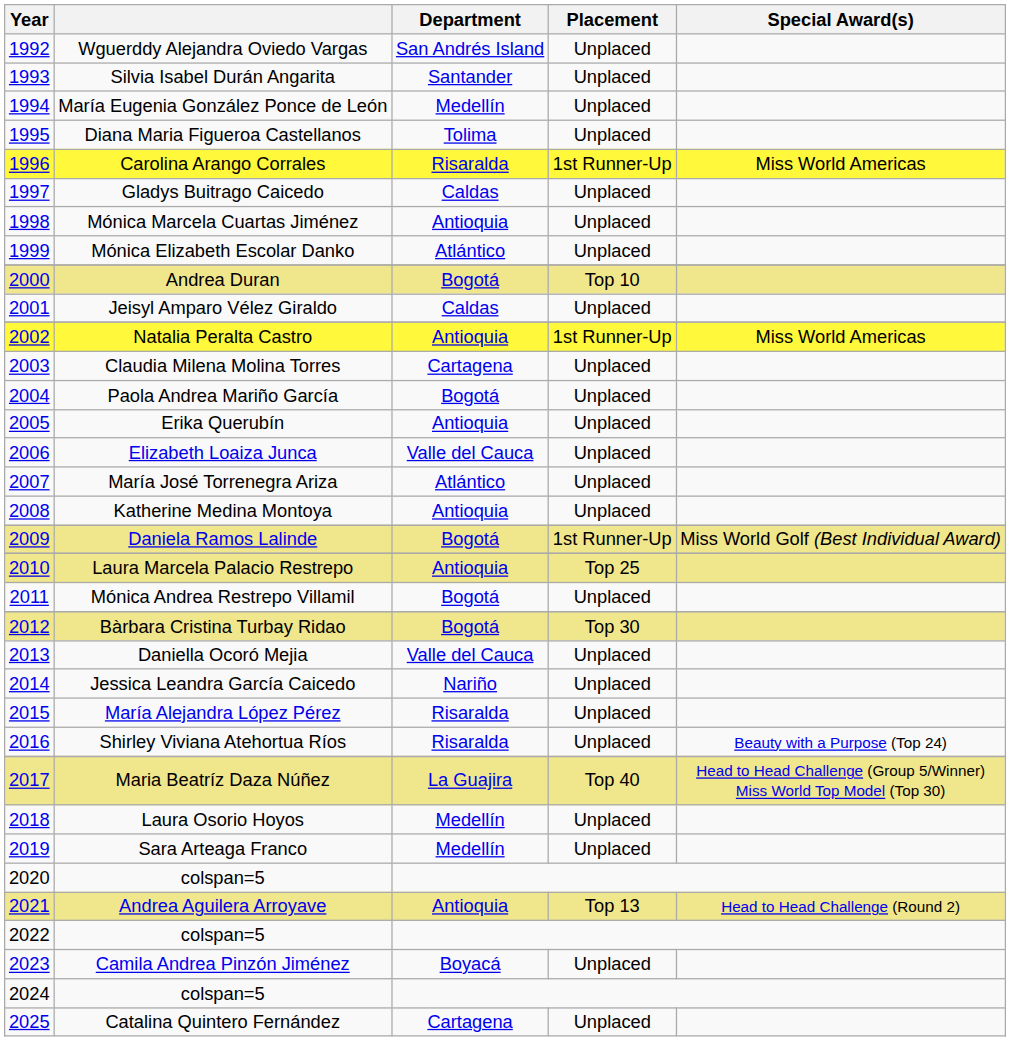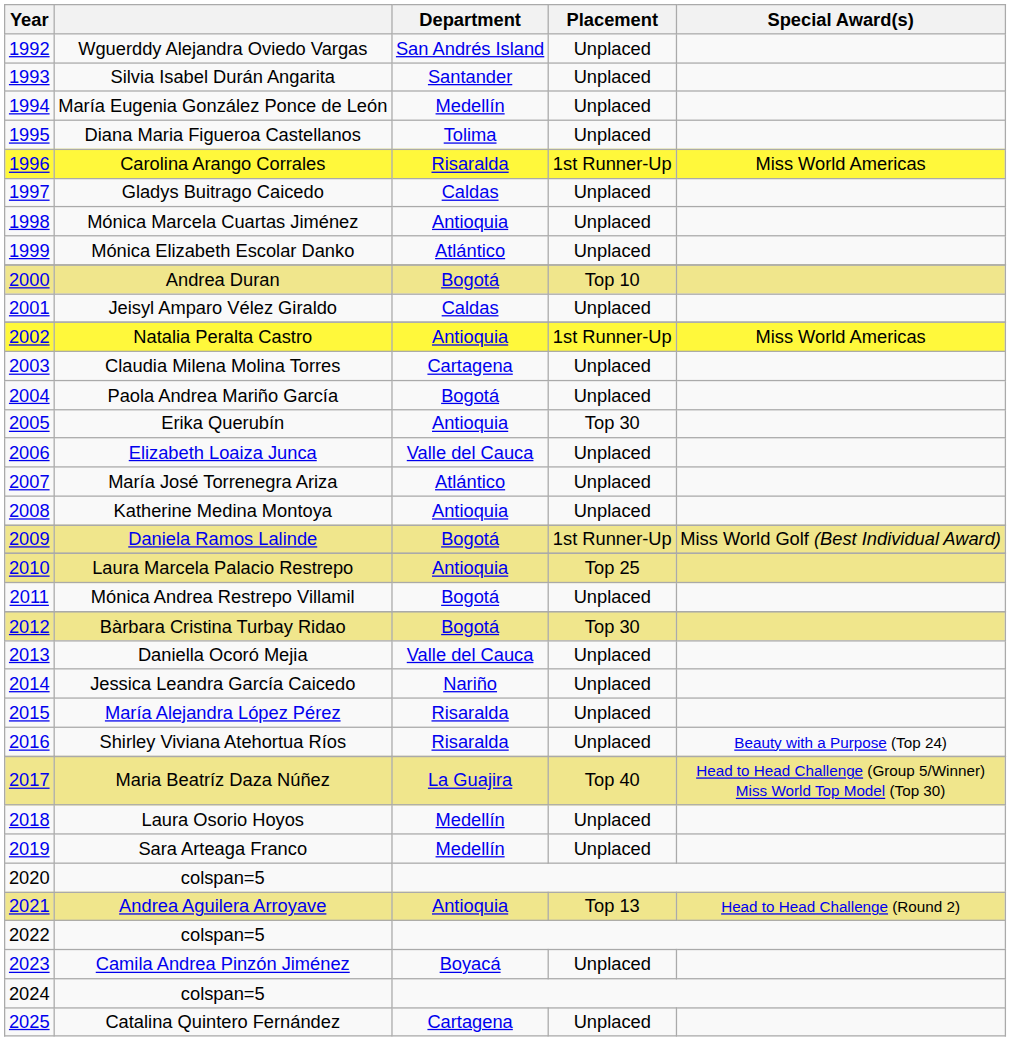(612, 424) Unplaced -> (612, 424) Top 30
